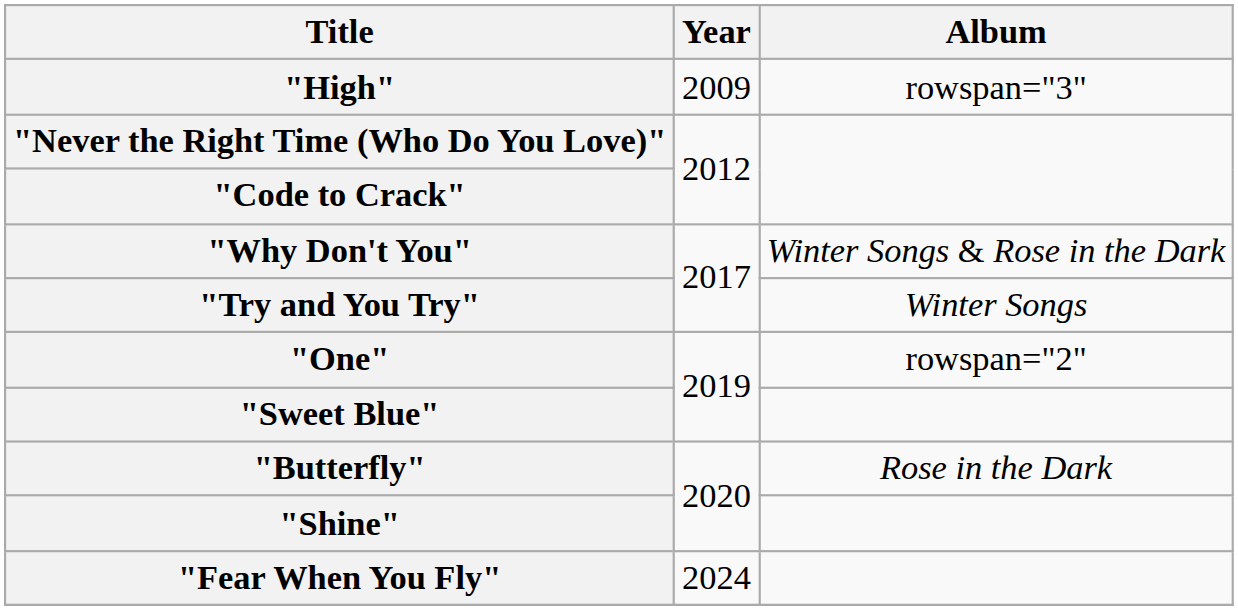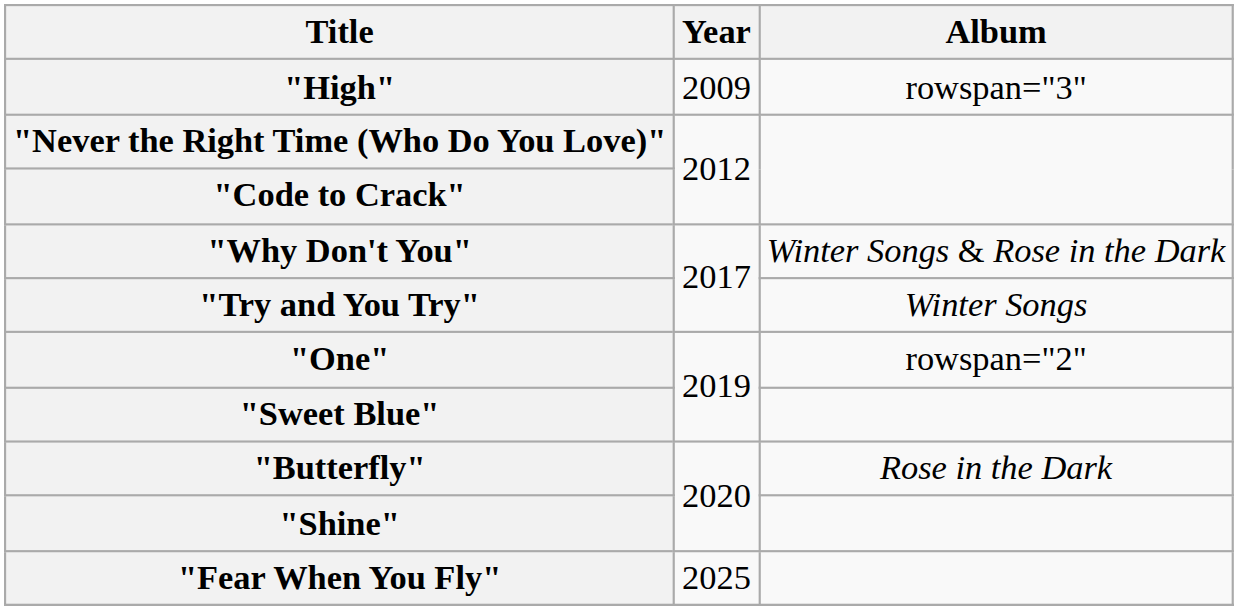(716, 577) 2024 -> (716, 577) 2025
